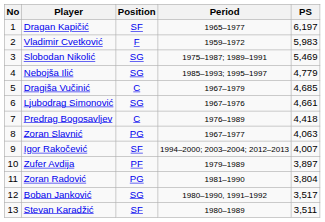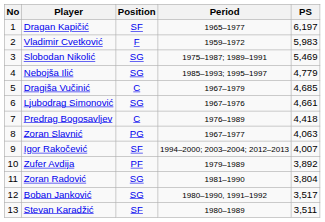(306, 164) 3,897 -> (306, 164) 3,892
(137, 179) PG -> (137, 179) SG
